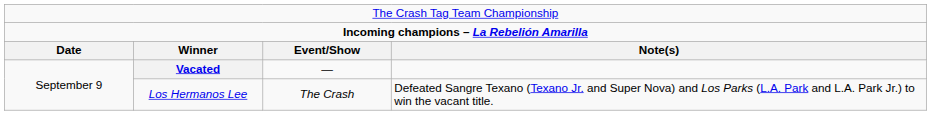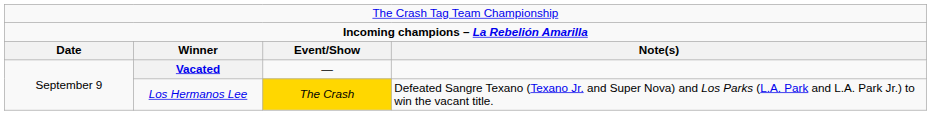(327, 94) no background -> (327, 94) gold background
